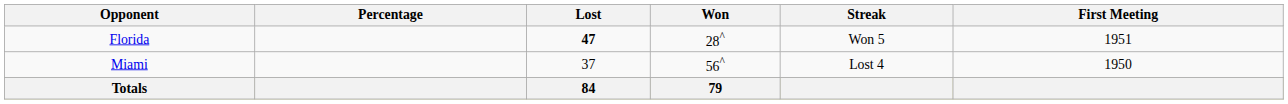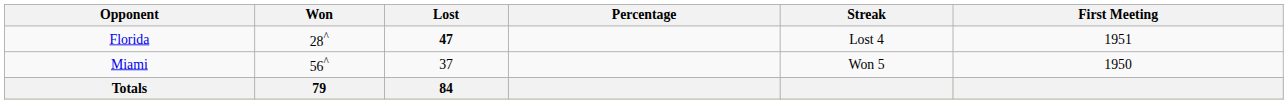columns swapped: (715, 15) <-> (390, 15)
(867, 39) Won 5 -> (867, 39) Lost 4
(867, 64) Lost 4 -> (867, 64) Won 5
